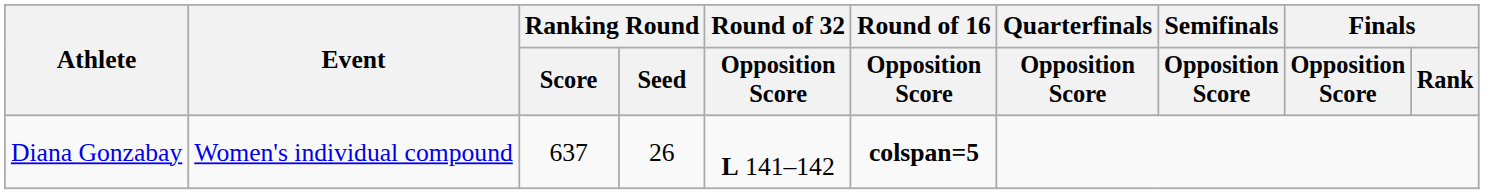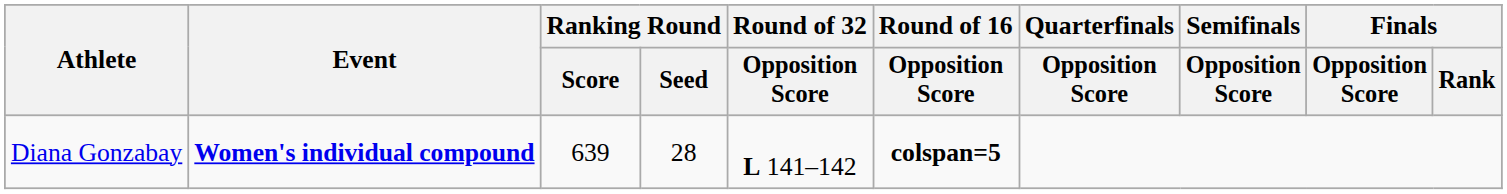(354, 151) normal -> (364, 151) bold
(569, 151) 637 -> (590, 151) 639
(662, 151) 26 -> (684, 151) 28
